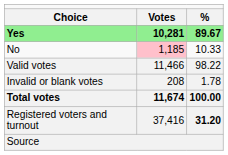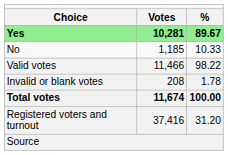(171, 49) pink background -> (171, 49) no background
(208, 120) bold -> (208, 120) normal
